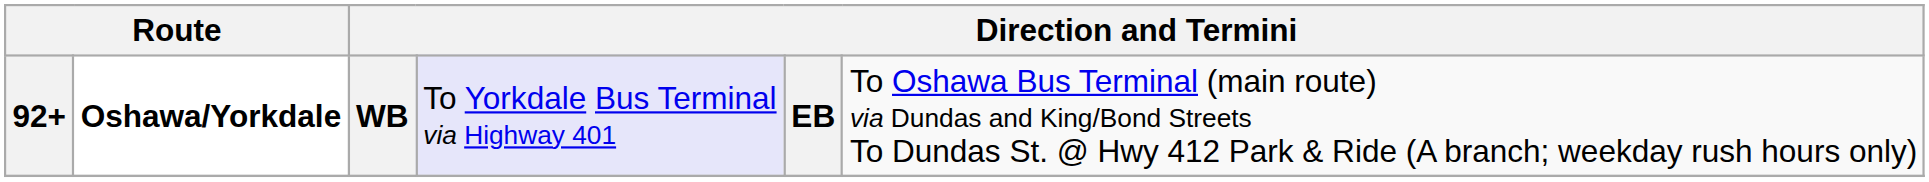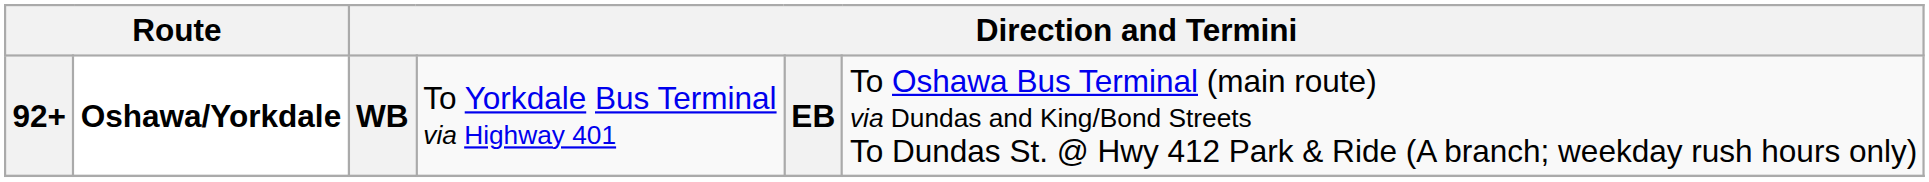(600, 115) lavender background -> (600, 115) no background
